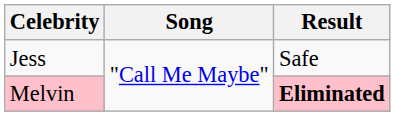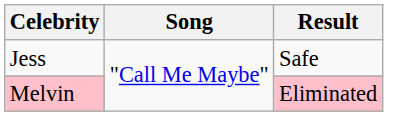(332, 93) bold -> (328, 93) normal
